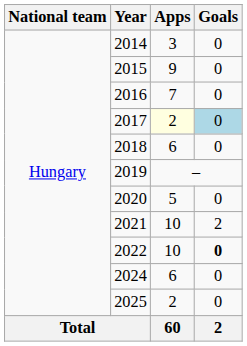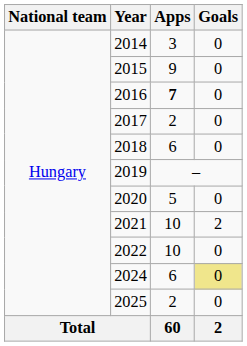(172, 95) normal -> (172, 95) bold
(172, 120) lightyellow background -> (172, 120) no background
(218, 120) lightblue background -> (218, 120) no background
(218, 250) bold -> (218, 250) normal
(218, 276) no background -> (218, 276) khaki background
